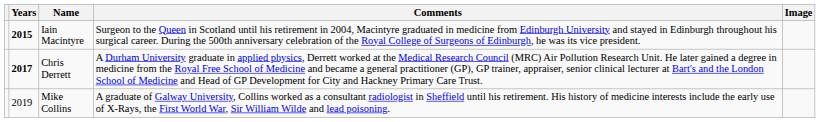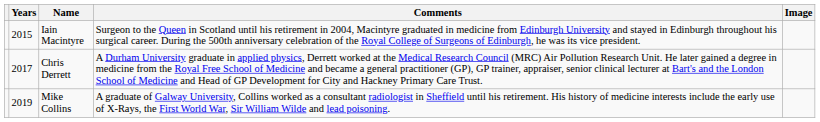(22, 35) bold -> (22, 35) normal
(22, 69) bold -> (22, 69) normal
